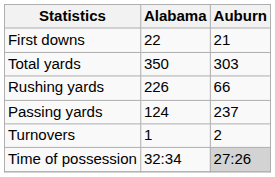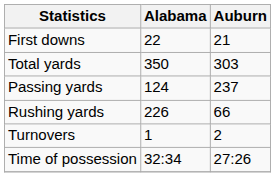rows swapped: (56, 88) <-> (55, 111)
(232, 159) lightgrey background -> (232, 159) no background
